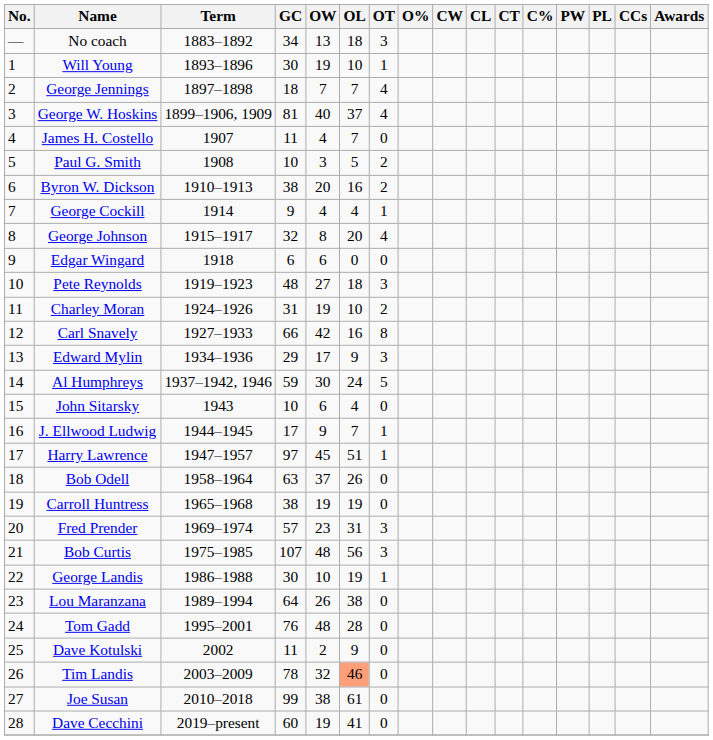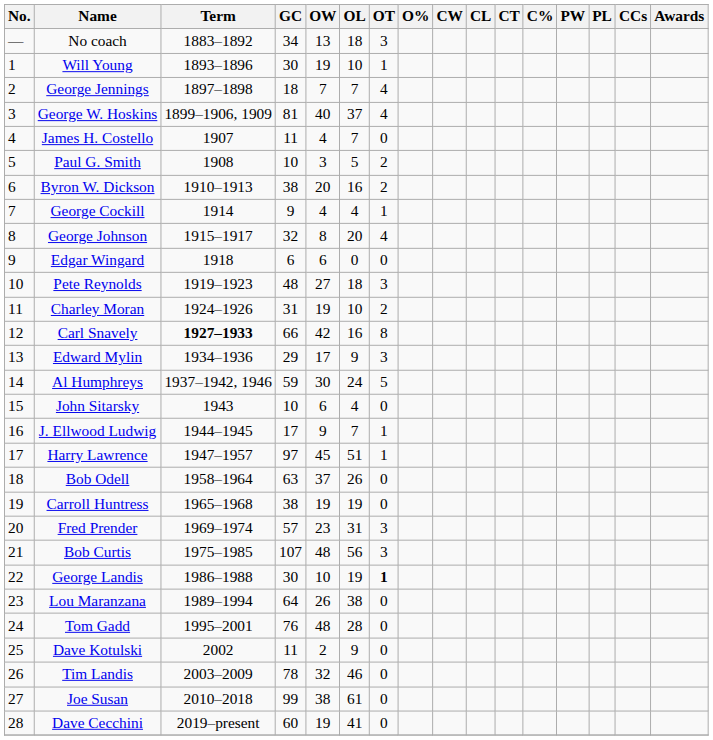(218, 333) normal -> (218, 333) bold
(384, 576) normal -> (384, 576) bold
(355, 674) lightsalmon background -> (355, 674) no background
